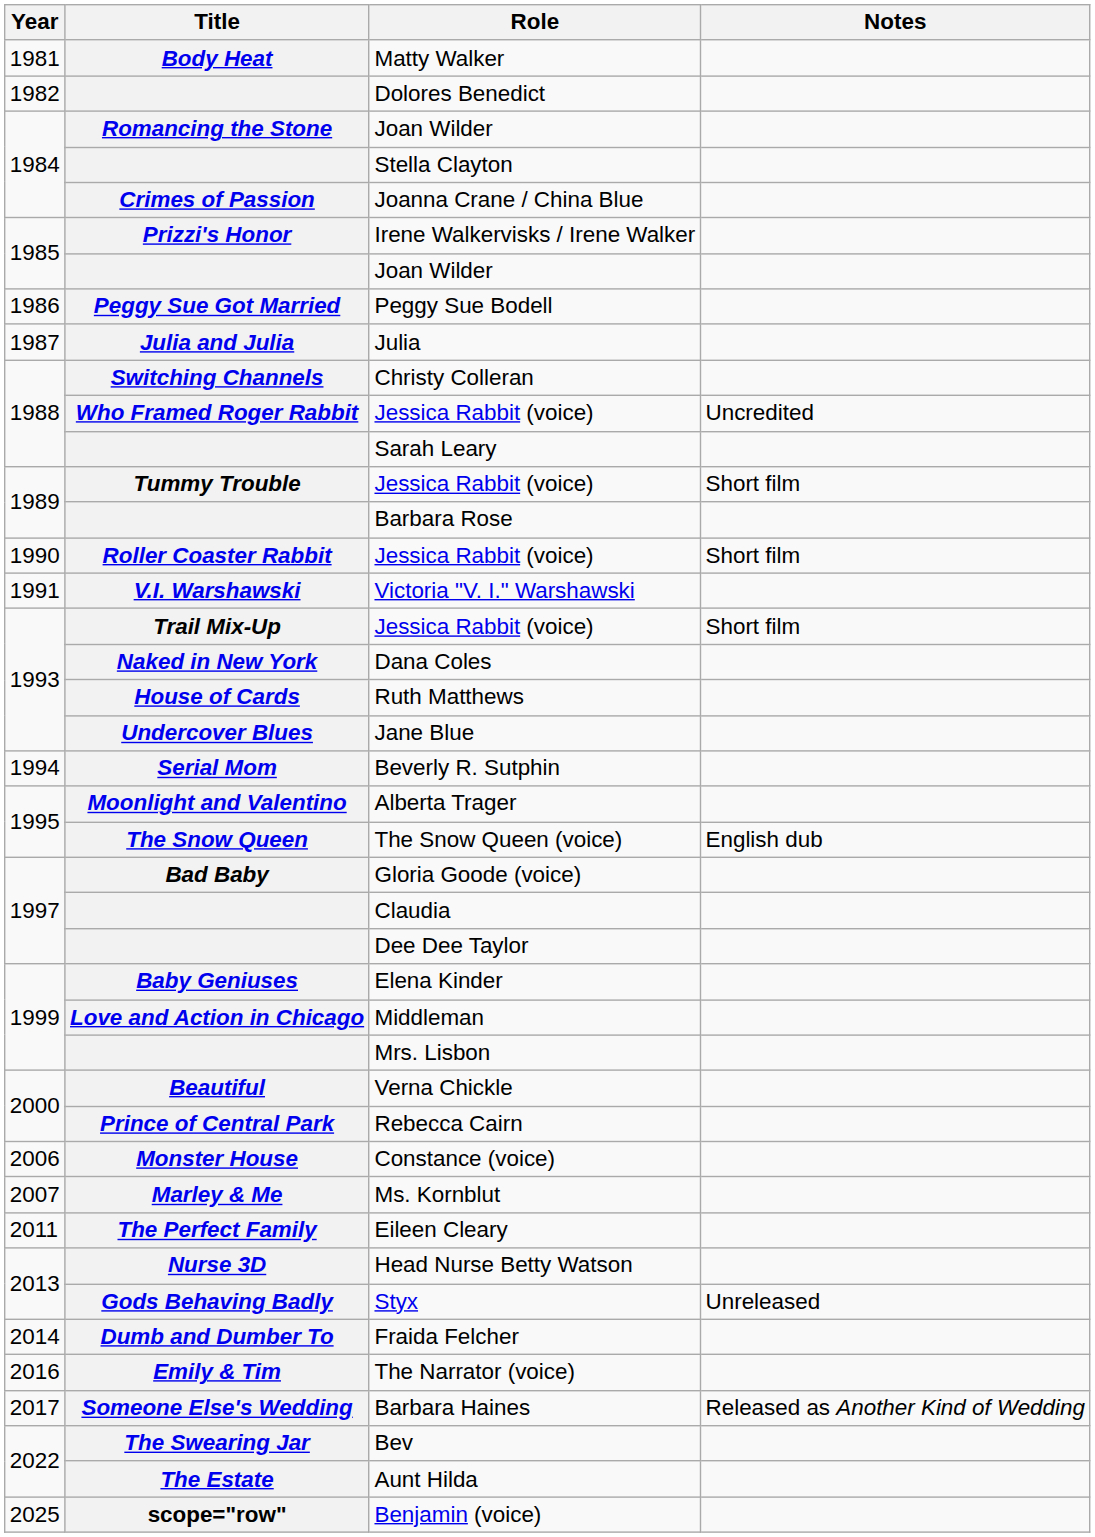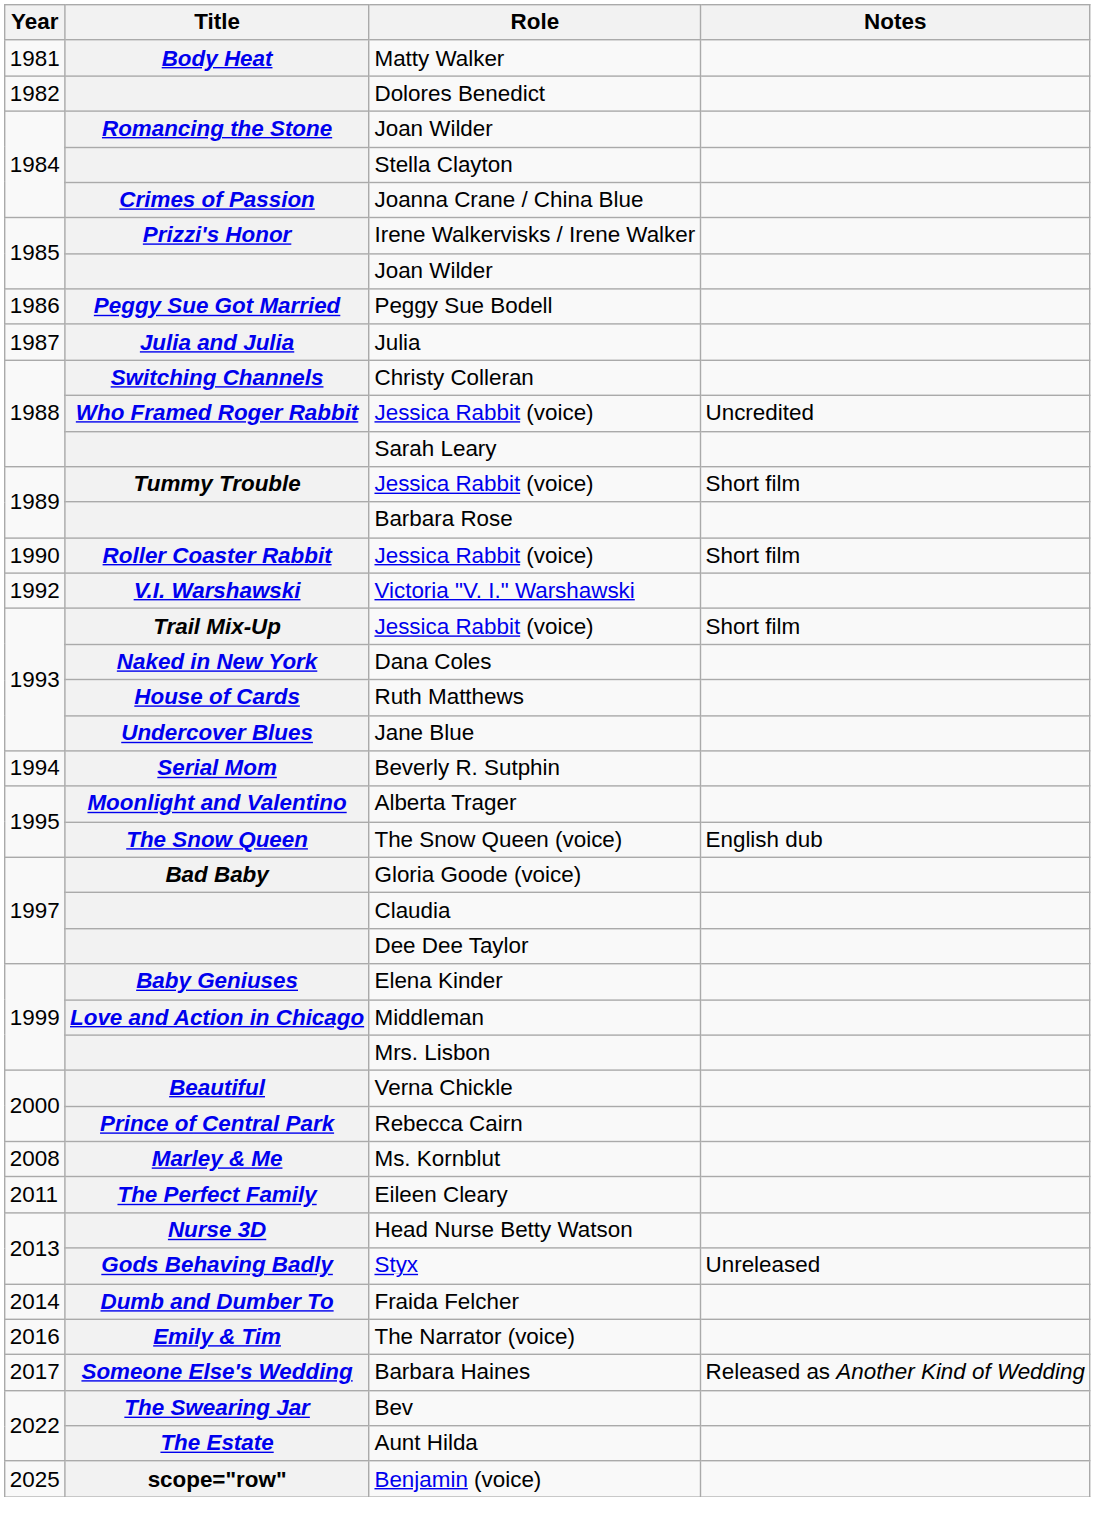(35, 590) 1991 -> (35, 590) 1992
- row: (217, 1159)
(35, 1194) 2007 -> (35, 1159) 2008
